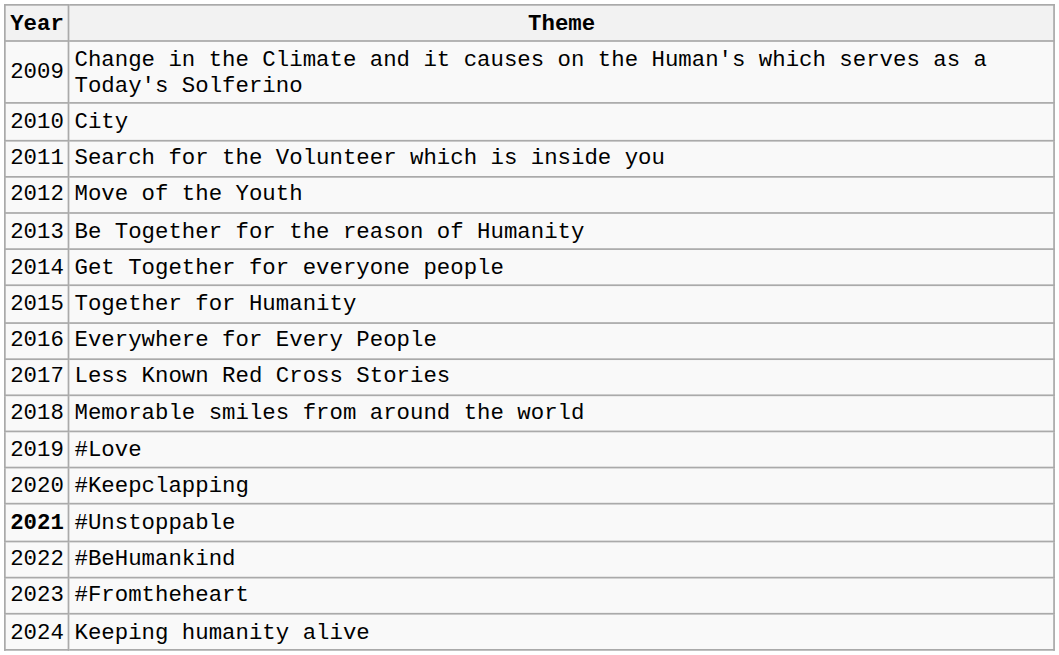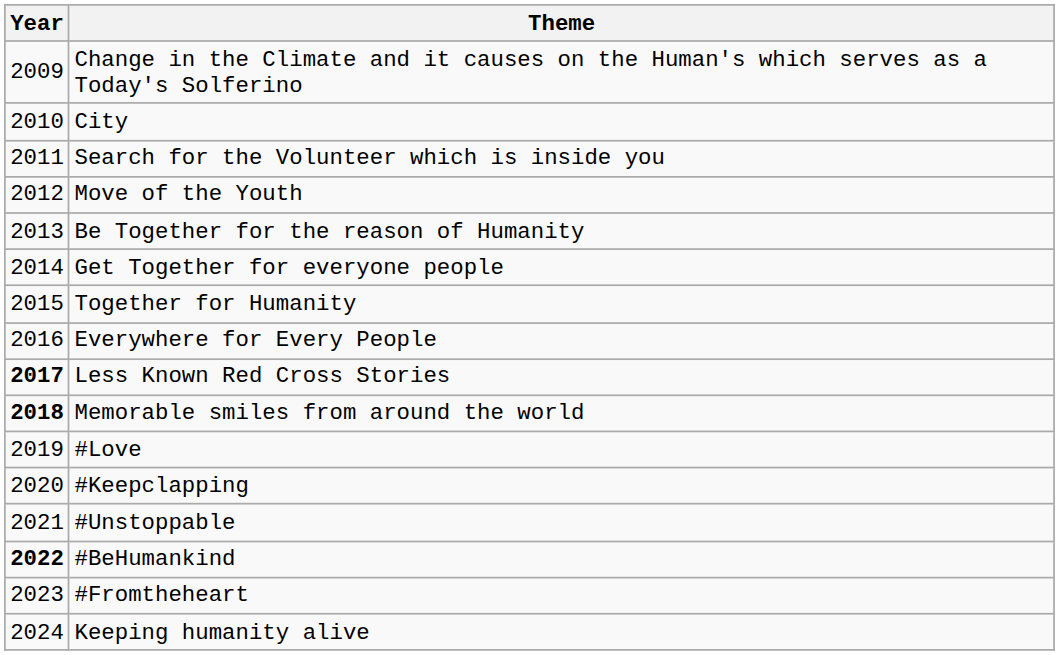(37, 377) normal -> (37, 377) bold
(37, 413) normal -> (37, 413) bold
(37, 523) bold -> (37, 523) normal
(37, 559) normal -> (37, 559) bold
